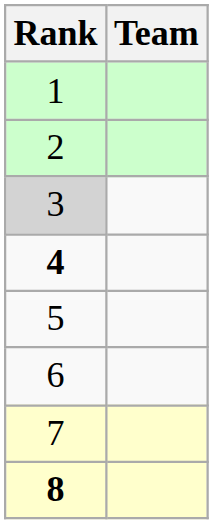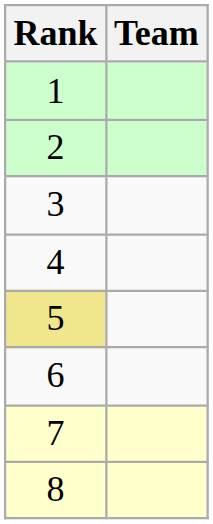(55, 204) lightgrey background -> (55, 204) no background
(55, 261) bold -> (55, 261) normal
(55, 318) no background -> (55, 318) khaki background
(55, 489) bold -> (55, 489) normal
